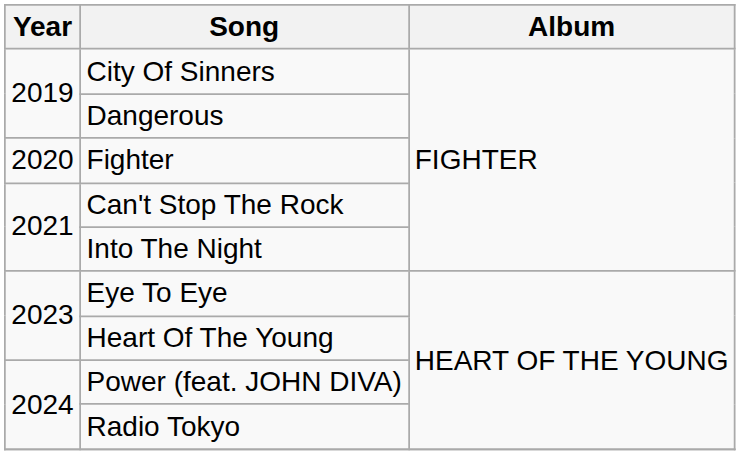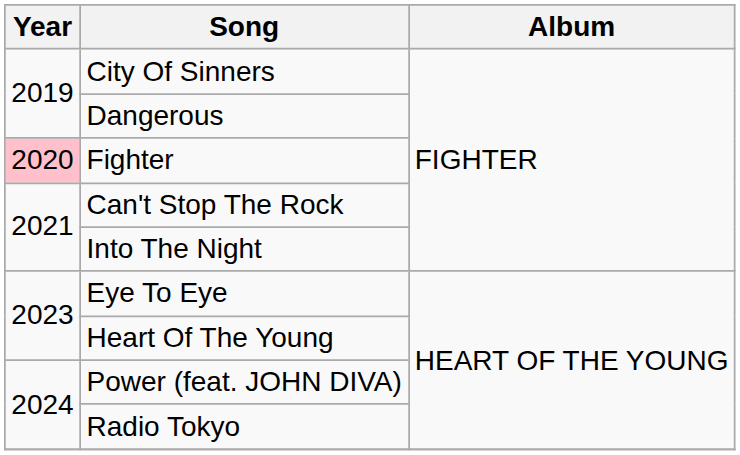(42, 159) no background -> (42, 159) pink background
